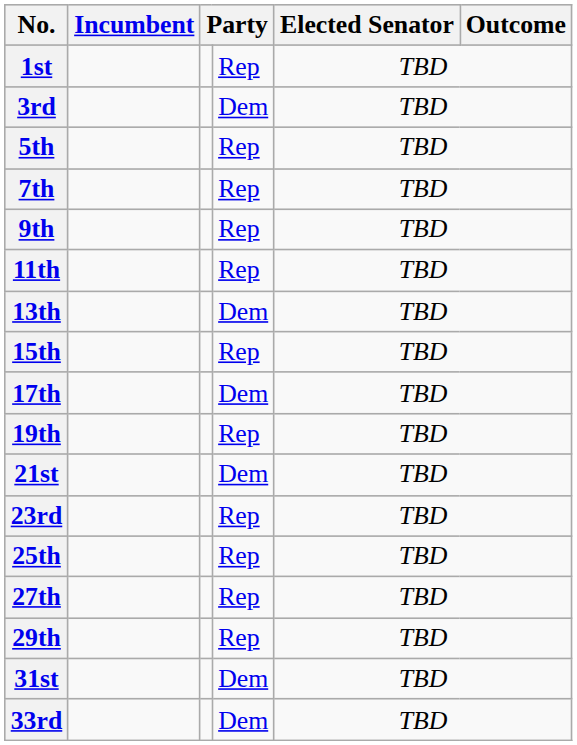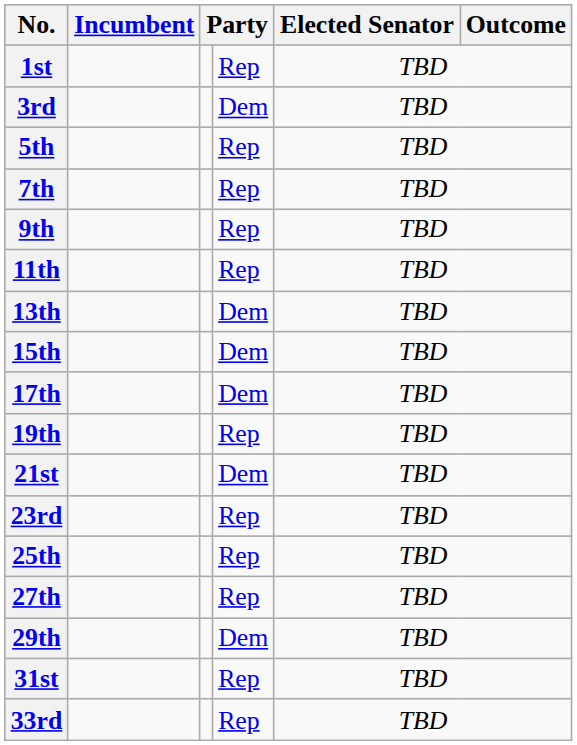(239, 351) Rep -> (243, 351) Dem
(239, 637) Rep -> (243, 637) Dem
(243, 678) Dem -> (239, 678) Rep
(243, 719) Dem -> (239, 719) Rep
